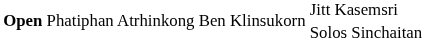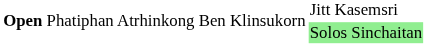(366, 32) no background -> (366, 32) lightgreen background
